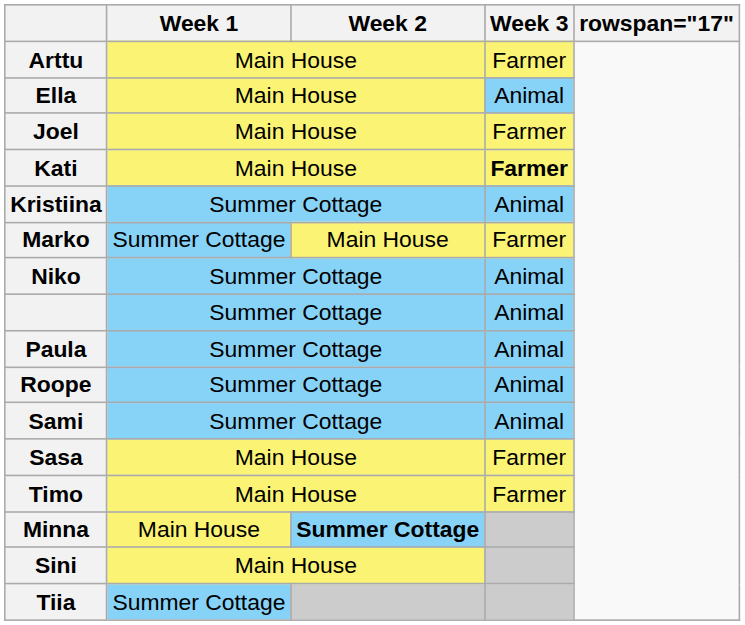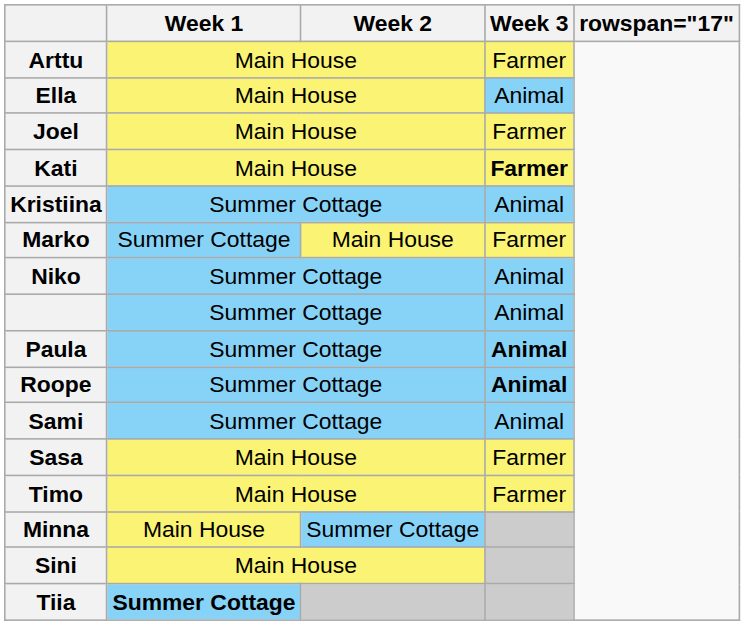(529, 349) normal -> (529, 349) bold
(529, 385) normal -> (529, 385) bold
(388, 530) bold -> (393, 530) normal
(199, 602) normal -> (204, 602) bold
